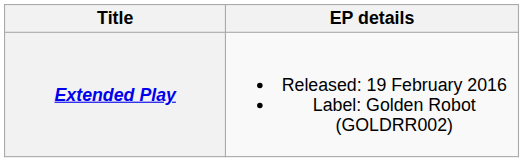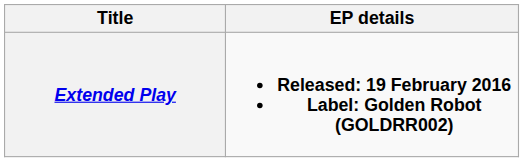(372, 105) normal -> (372, 105) bold
